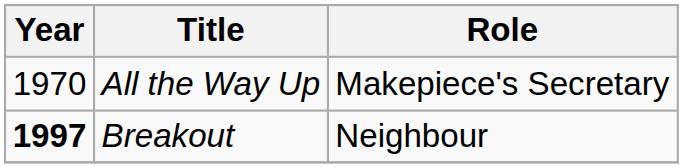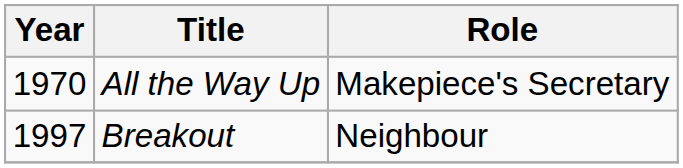(50, 135) bold -> (50, 135) normal
